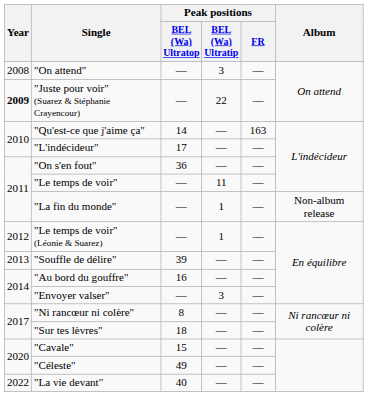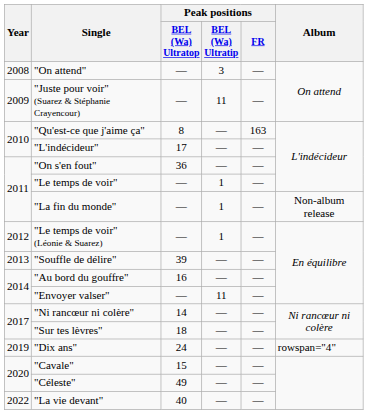(18, 100) bold -> (18, 100) normal
(221, 100) 22 -> (221, 100) 11
(181, 130) 14 -> (181, 130) 8
(221, 182) 11 -> (221, 182) 1
(221, 295) 3 -> (221, 295) 11
(181, 312) 8 -> (181, 312) 14
+ row: (56, 347)
